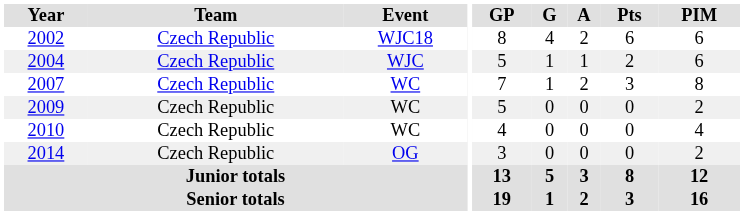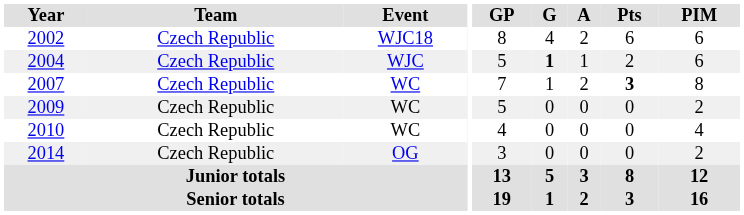(549, 61) normal -> (549, 61) bold
(629, 84) normal -> (629, 84) bold
